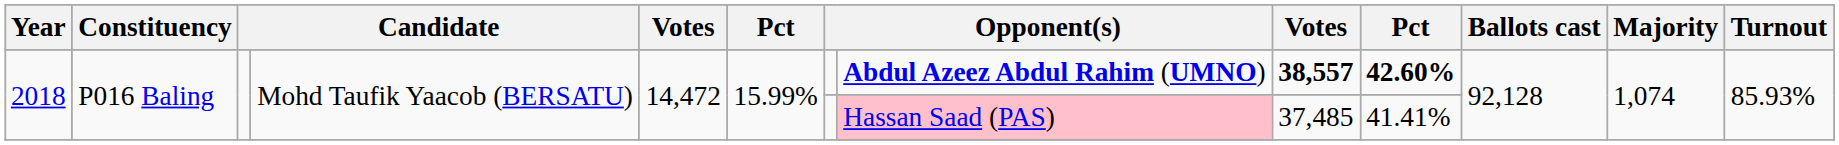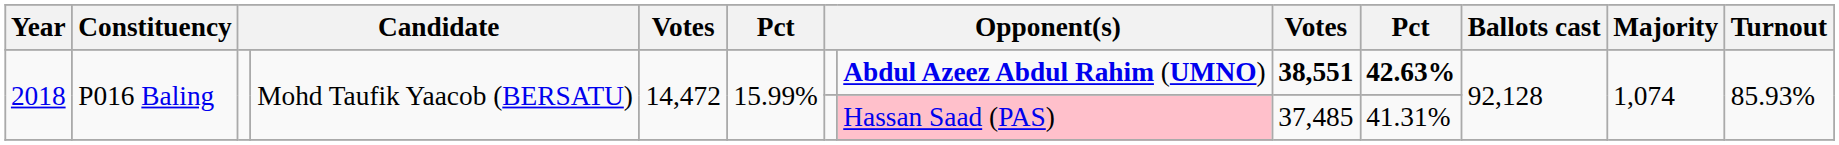(1316, 72) 38,557 -> (1316, 72) 38,551
(1411, 72) 42.60% -> (1411, 72) 42.63%
(1408, 117) 41.41% -> (1408, 117) 41.31%
